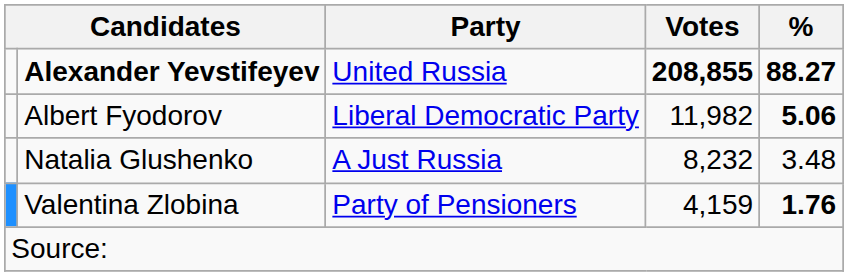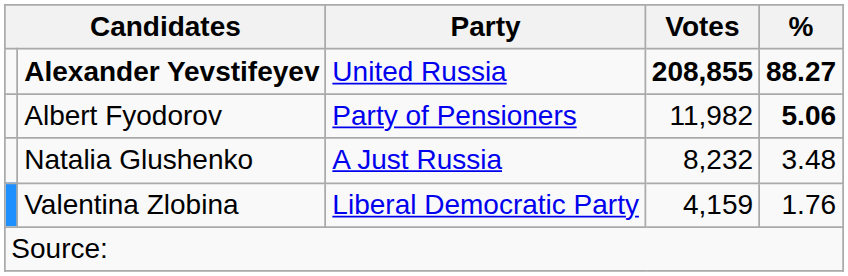(486, 115) Liberal Democratic Party -> (455, 115) Party of Pensioners
(455, 204) Party of Pensioners -> (486, 204) Liberal Democratic Party
(809, 204) bold -> (809, 204) normal
